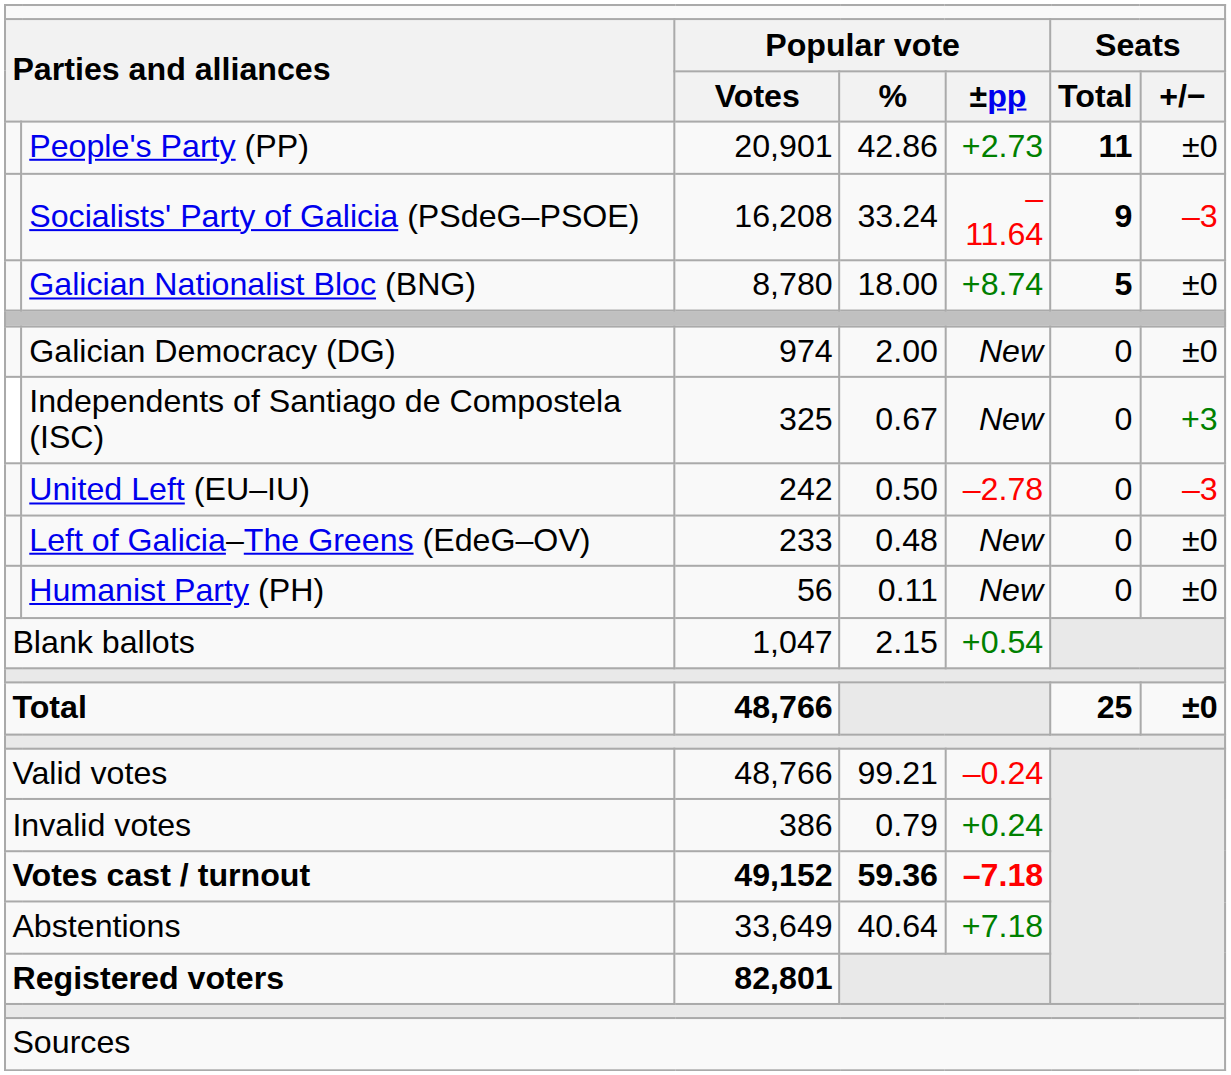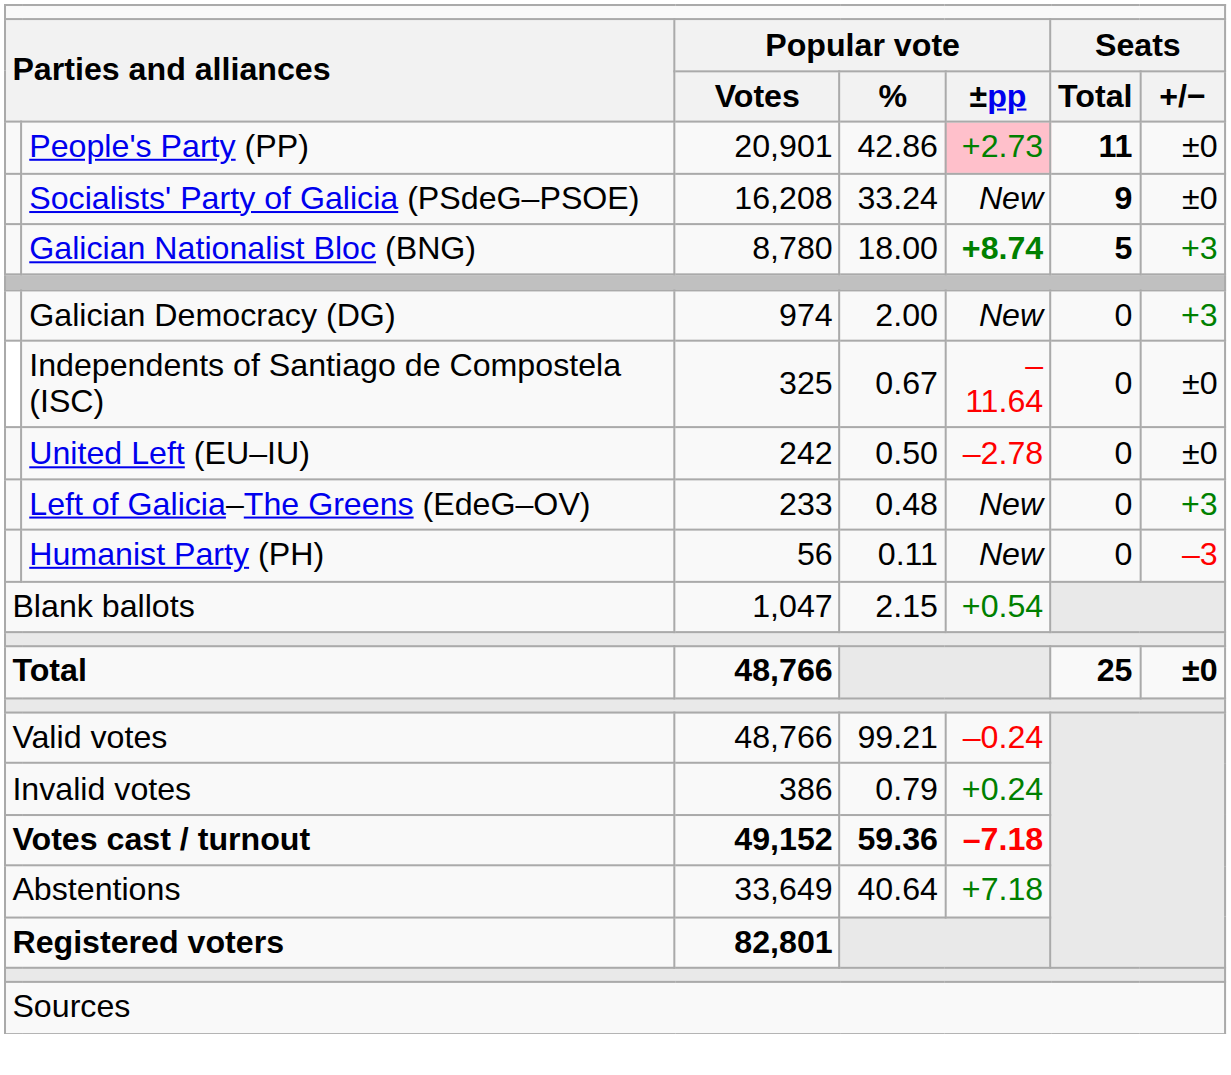(1003, 146) no background -> (1003, 146) pink background
(1004, 215) –11.64 -> (1011, 197) New
(1200, 215) –3 -> (1200, 197) ±0
(1003, 285) normal -> (1003, 248) bold
(1200, 285) ±0 -> (1199, 248) +3
(1200, 350) ±0 -> (1199, 314) +3
(1011, 419) New -> (1004, 383) –11.64
(1199, 419) +3 -> (1200, 383) ±0
(1200, 489) –3 -> (1200, 452) ±0
(1200, 540) ±0 -> (1199, 503) +3
(1200, 591) ±0 -> (1200, 554) –3
